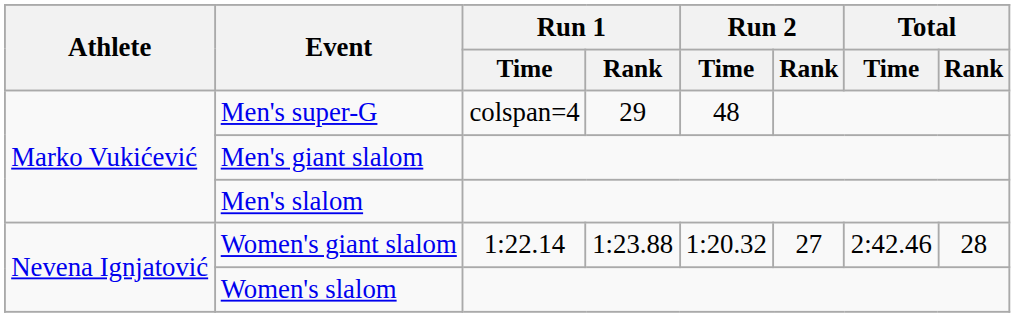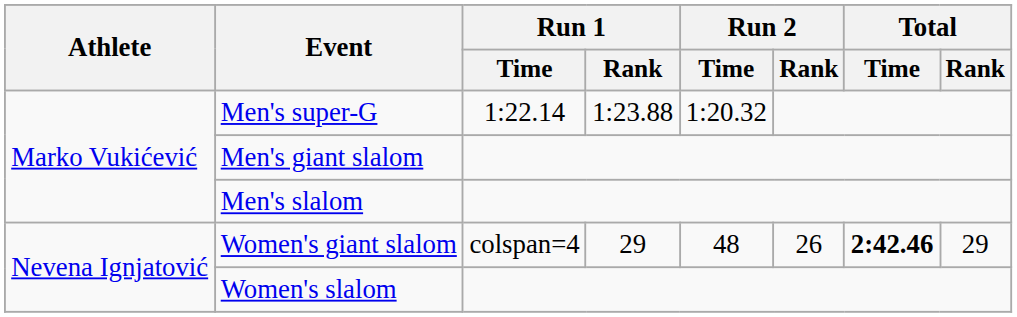(525, 112) colspan=4 -> (524, 112) 1:22.14
(633, 112) 29 -> (633, 112) 1:23.88
(726, 112) 48 -> (726, 112) 1:20.32
(524, 245) 1:22.14 -> (525, 245) colspan=4
(633, 245) 1:23.88 -> (633, 245) 29
(726, 245) 1:20.32 -> (726, 245) 48
(809, 245) 27 -> (809, 245) 26
(891, 245) normal -> (892, 245) bold
(974, 245) 28 -> (975, 245) 29
